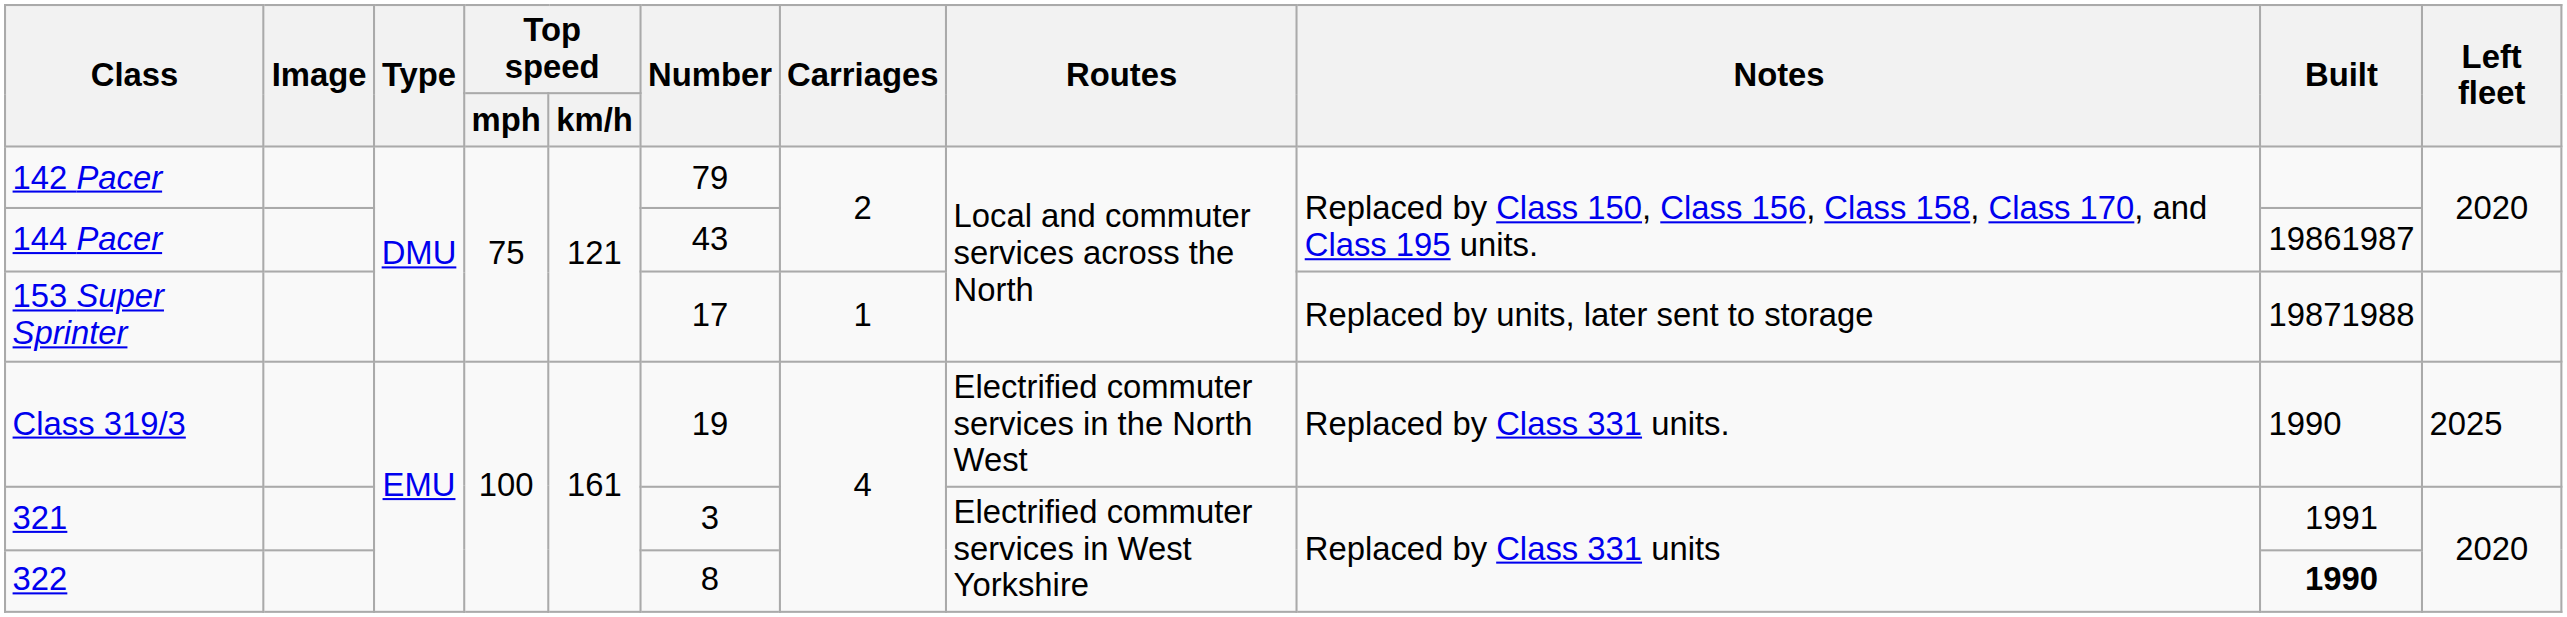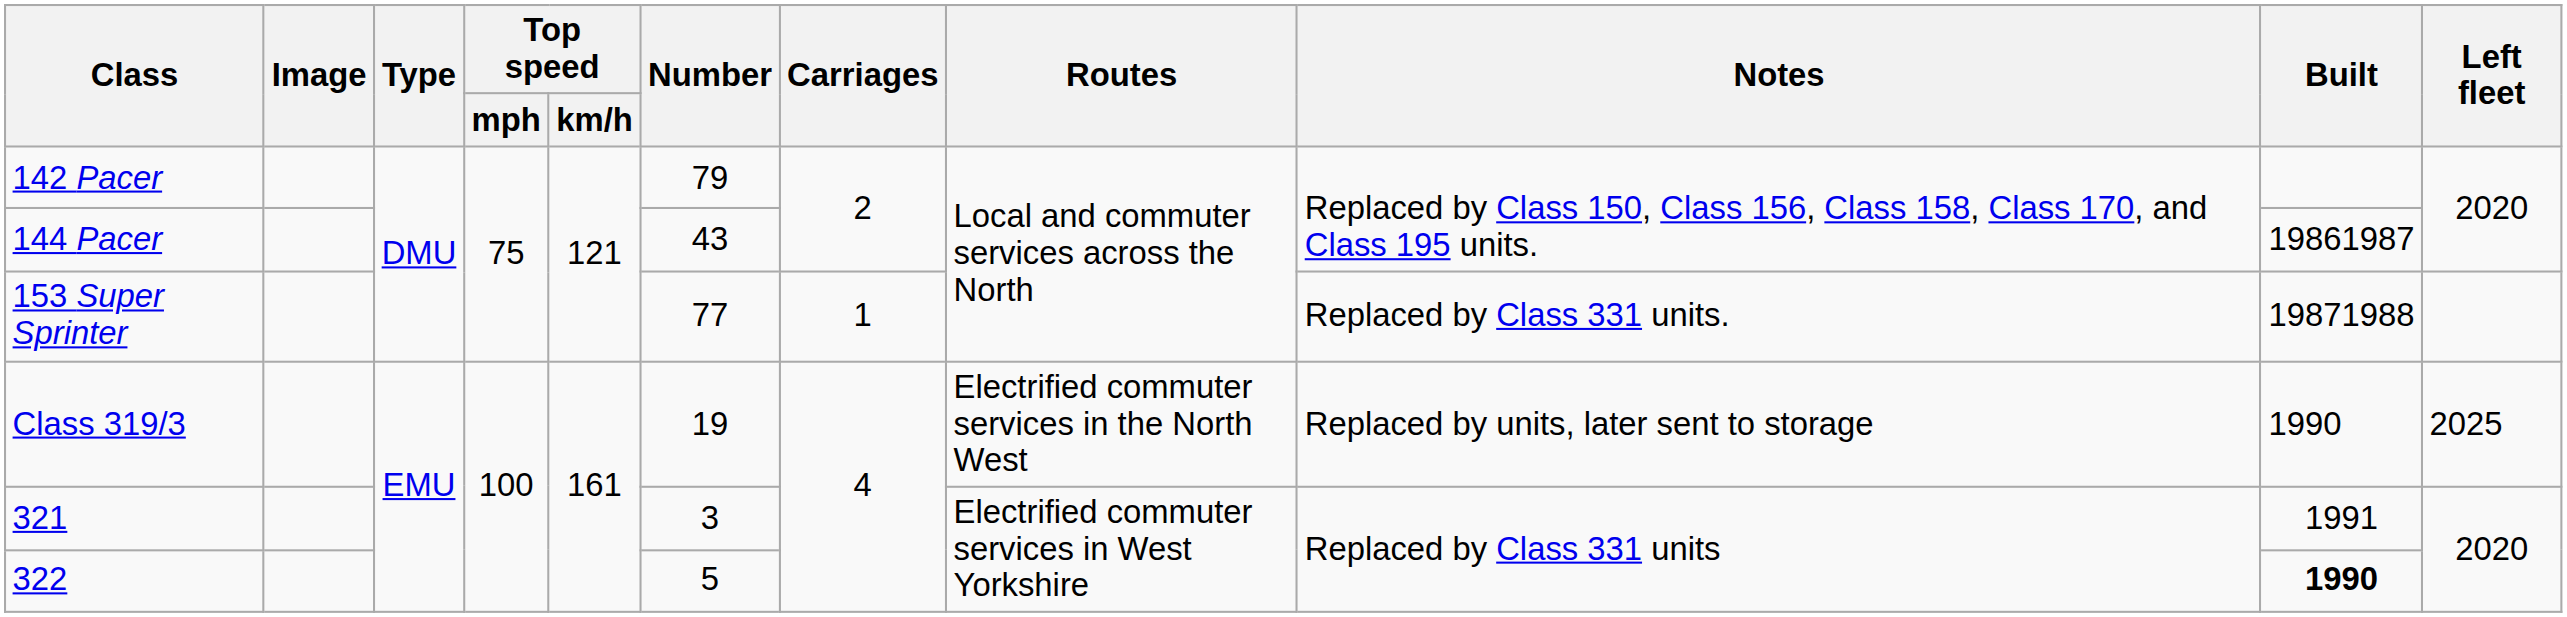(710, 315) 17 -> (710, 315) 77
(1589, 315) Replaced by units, later sent to storage -> (1517, 315) Replaced by Class 331 units.
(1517, 423) Replaced by Class 331 units. -> (1589, 423) Replaced by units, later sent to storage
(710, 580) 8 -> (710, 580) 5
